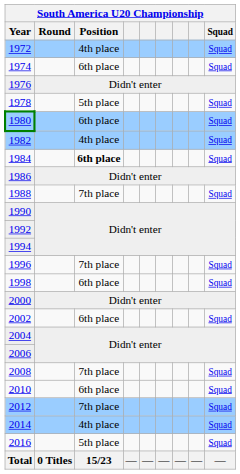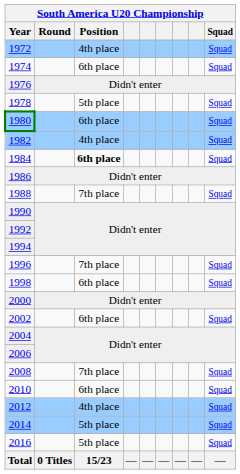(99, 406) 7th place -> (99, 406) 4th place
(99, 424) 4th place -> (99, 424) 5th place
